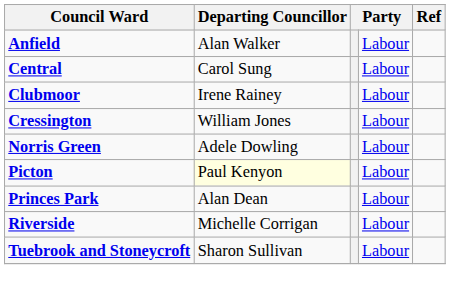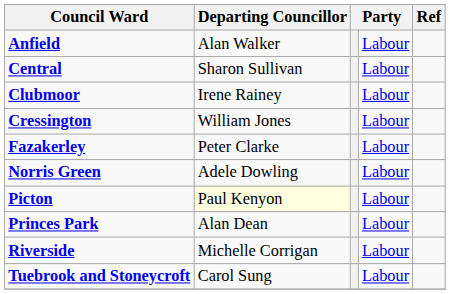(235, 69) Carol Sung -> (250, 69) Sharon Sullivan
+ row: (47, 146)
(250, 250) Sharon Sullivan -> (235, 276) Carol Sung
